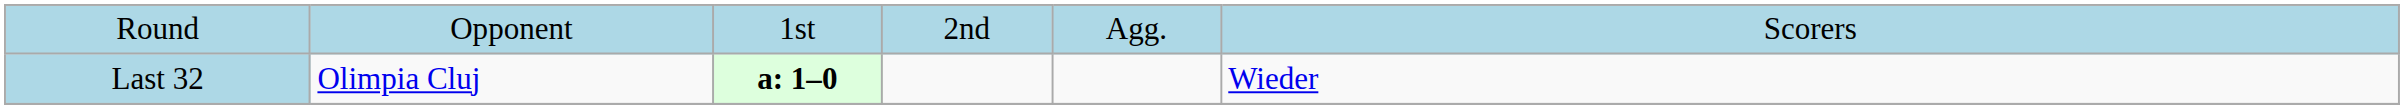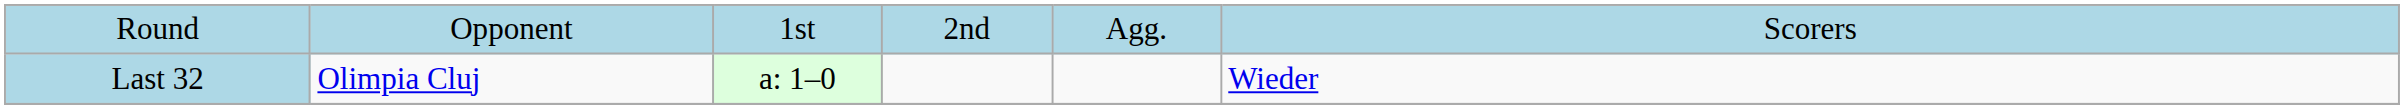(797, 78) bold -> (797, 78) normal
